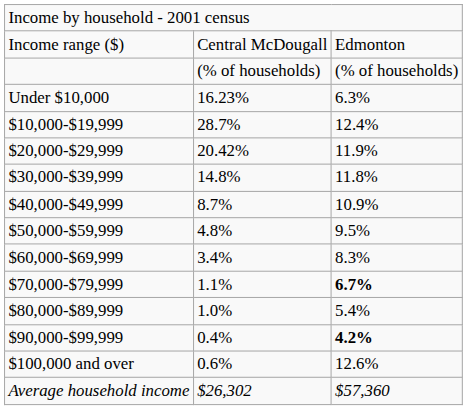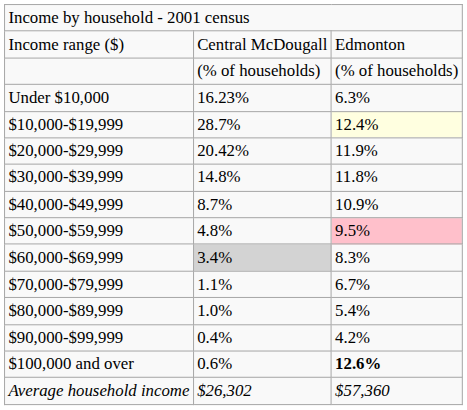(357, 124) no background -> (357, 124) lightyellow background
(353, 230) no background -> (353, 230) pink background
(215, 257) no background -> (215, 257) lightgrey background
(354, 284) bold -> (353, 284) normal
(354, 337) bold -> (353, 337) normal
(357, 364) normal -> (358, 364) bold
